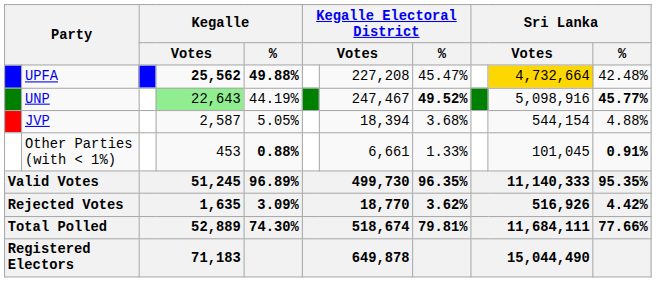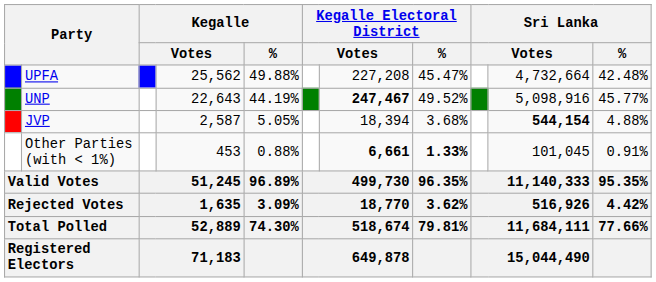(216, 77) bold -> (216, 77) normal
(274, 77) bold -> (274, 77) normal
(553, 77) gold background -> (553, 77) no background
(216, 99) lightgreen background -> (216, 99) no background
(381, 99) normal -> (381, 99) bold
(443, 99) bold -> (443, 99) normal
(623, 99) bold -> (623, 99) normal
(561, 121) normal -> (561, 121) bold
(278, 152) bold -> (278, 152) normal
(389, 152) normal -> (389, 152) bold
(447, 152) normal -> (447, 152) bold
(627, 152) bold -> (627, 152) normal
